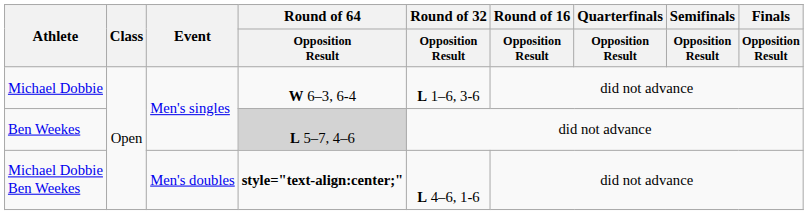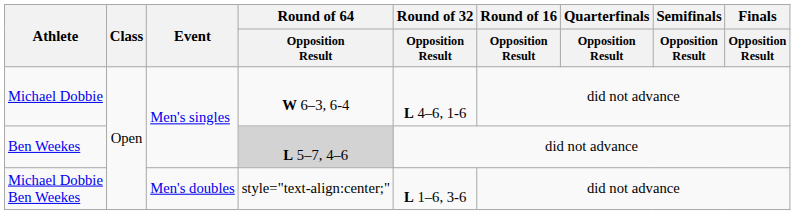(448, 96) L 1–6, 3-6 -> (435, 114) L 4–6, 1-6
(322, 180) bold -> (316, 188) normal
(448, 197) L 4–6, 1-6 -> (435, 197) L 1–6, 3-6
